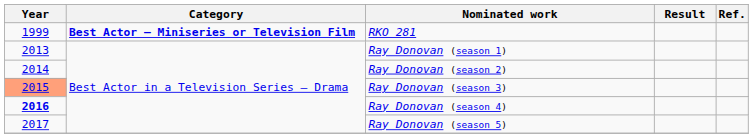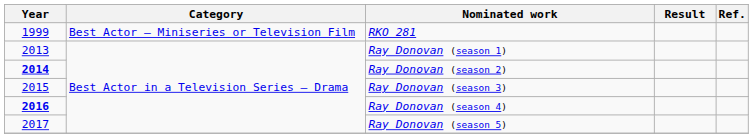(212, 32) bold -> (212, 32) normal
(35, 69) normal -> (35, 69) bold
(35, 87) lightsalmon background -> (35, 87) no background
